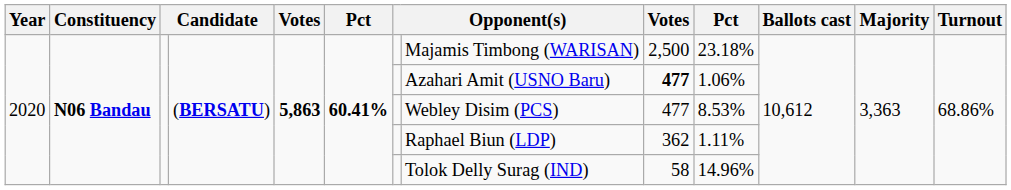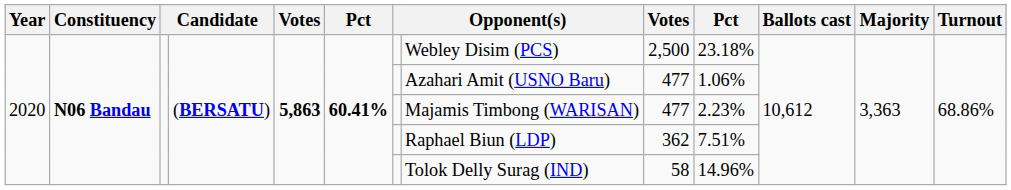(522, 49) Majamis Timbong (WARISAN) -> (482, 49) Webley Disim (PCS)
(676, 79) bold -> (676, 79) normal
(482, 109) Webley Disim (PCS) -> (522, 109) Majamis Timbong (WARISAN)
(721, 109) 8.53% -> (721, 109) 2.23%
(721, 139) 1.11% -> (721, 139) 7.51%
